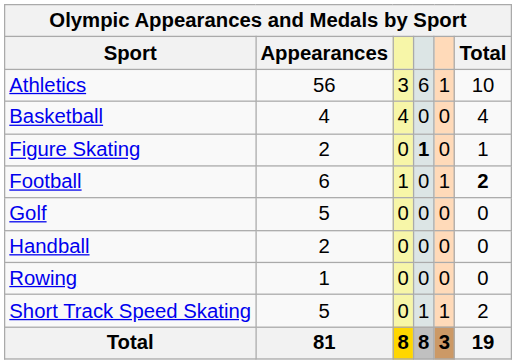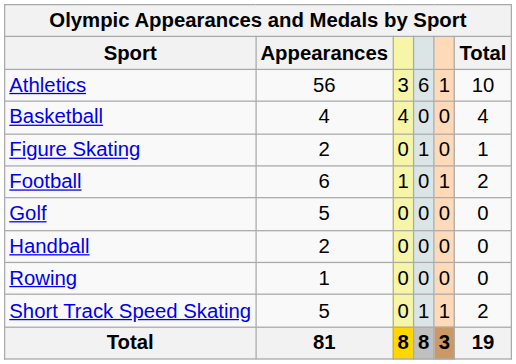(424, 149) bold -> (424, 149) normal
(483, 181) bold -> (483, 181) normal
